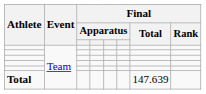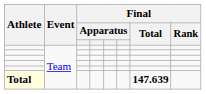(19, 80) no background -> (19, 80) lightyellow background
(150, 80) normal -> (150, 80) bold
